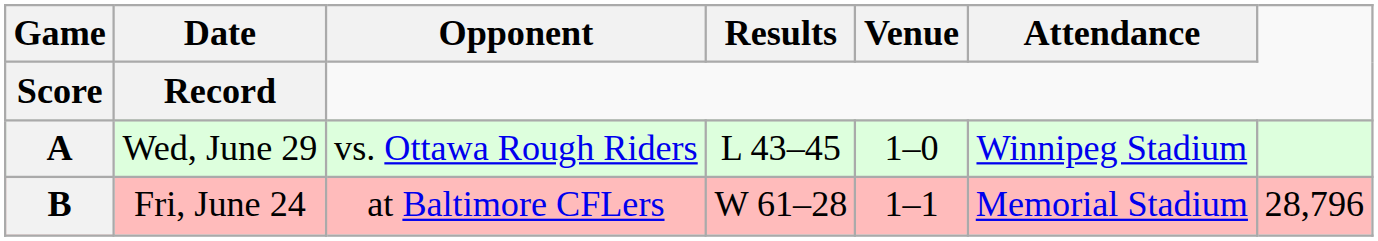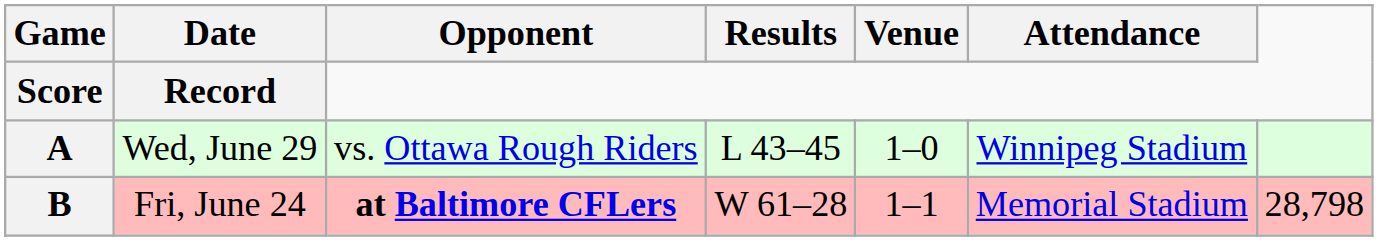(516, 205) normal -> (516, 205) bold
(1314, 205) 28,796 -> (1314, 205) 28,798
